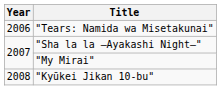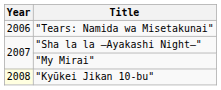(19, 77) no background -> (19, 77) lightyellow background
